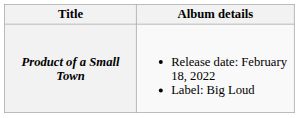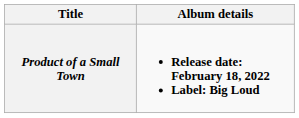(215, 76) normal -> (215, 76) bold
